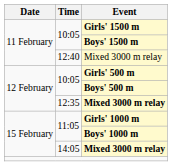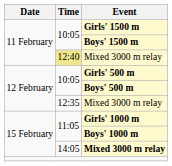(69, 57) no background -> (69, 57) khaki background
(124, 103) bold -> (123, 103) normal
